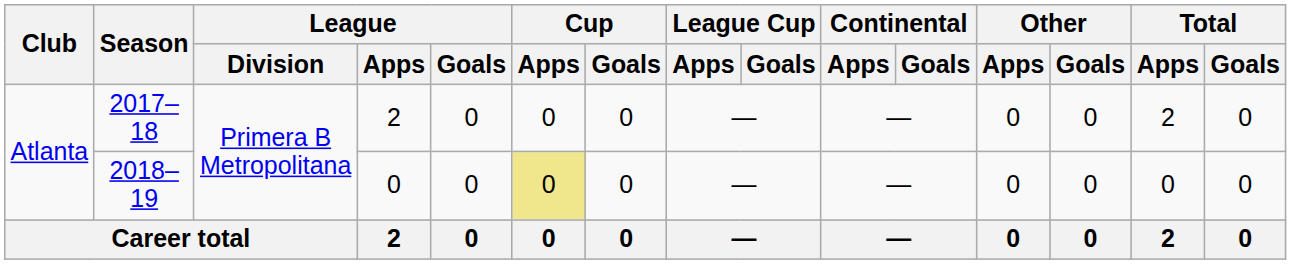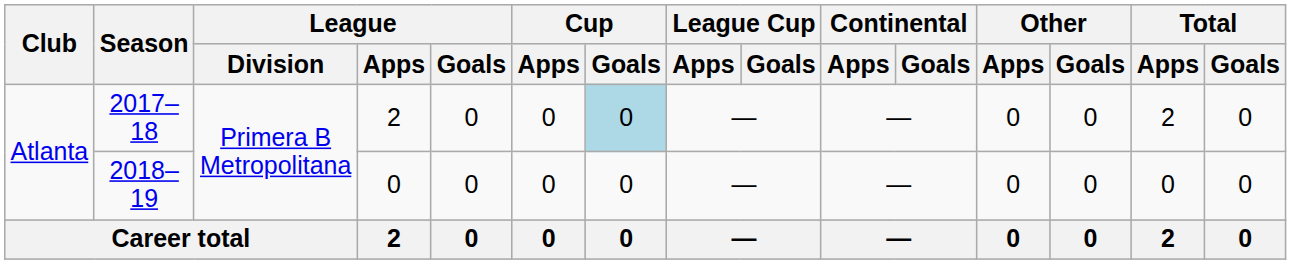(626, 117) no background -> (626, 117) lightblue background
(549, 185) khaki background -> (549, 185) no background
